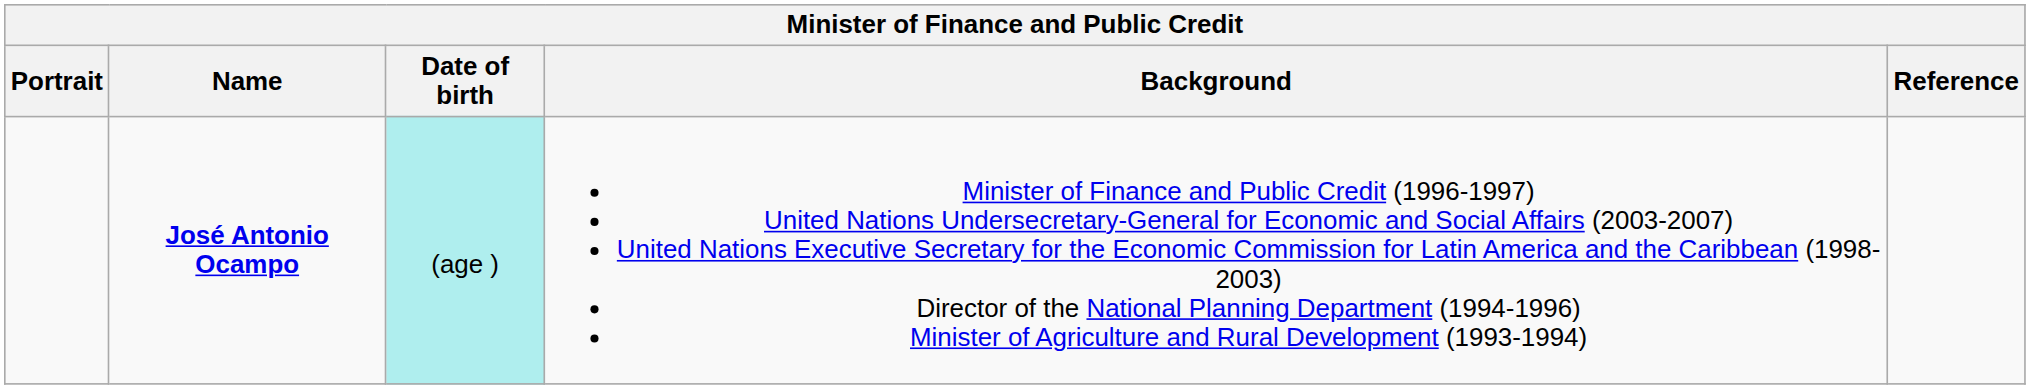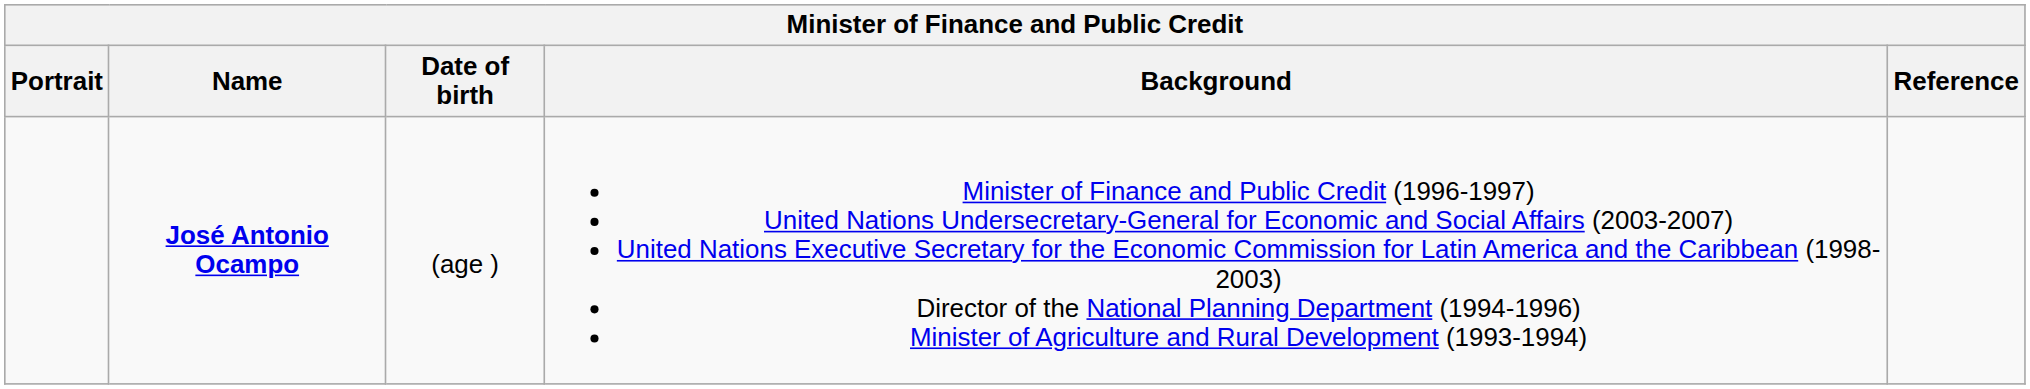(465, 264) paleturquoise background -> (465, 264) no background
